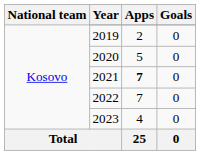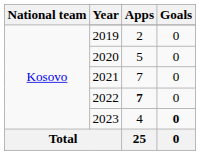(139, 77) bold -> (139, 77) normal
(139, 98) normal -> (139, 98) bold
(176, 118) normal -> (176, 118) bold
